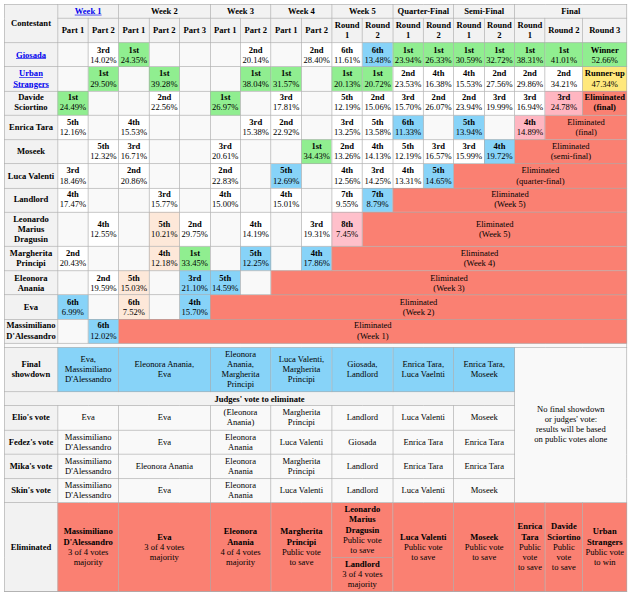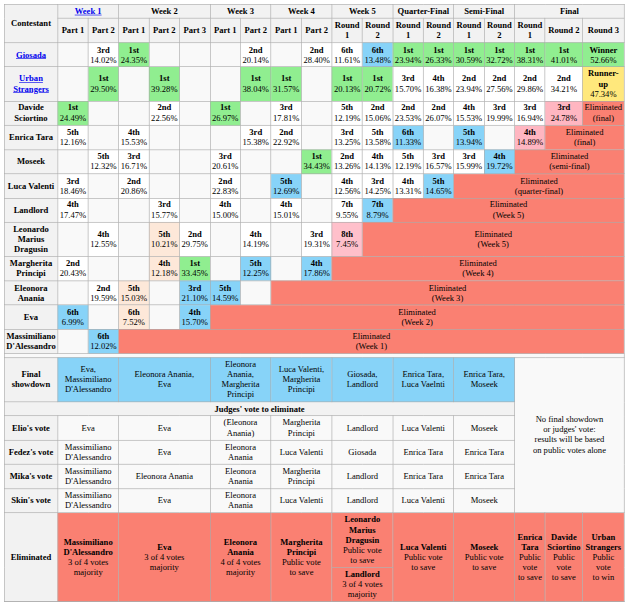(408, 78) 2nd 23.53% -> (408, 83) 3rd 15.70%
(469, 78) 4th 15.53% -> (469, 83) 2nd 23.94%
(408, 102) 3rd 15.70% -> (408, 113) 2nd 23.53%
(469, 102) 2nd 23.94% -> (469, 113) 4th 15.53%
(605, 102) bold -> (603, 113) normal
